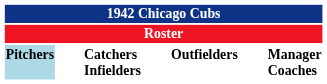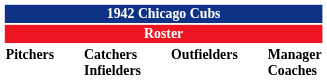(30, 54) lightblue background -> (30, 54) no background
